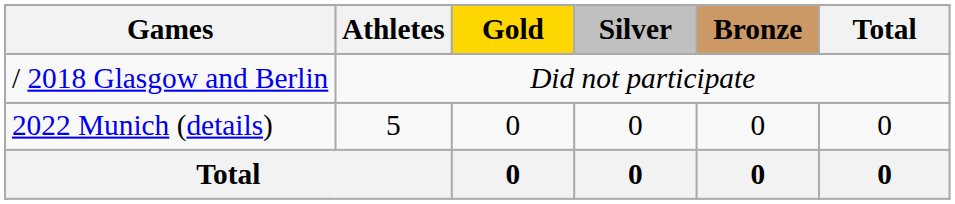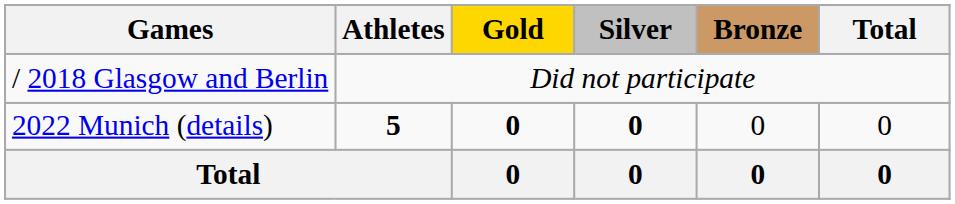(393, 126) normal -> (393, 126) bold
(513, 126) normal -> (513, 126) bold
(635, 126) normal -> (635, 126) bold
